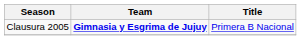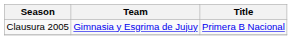(140, 27) bold -> (136, 27) normal
